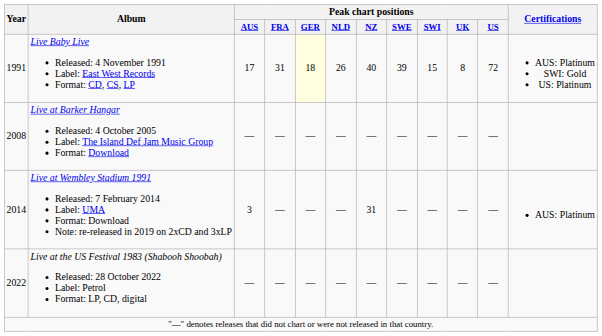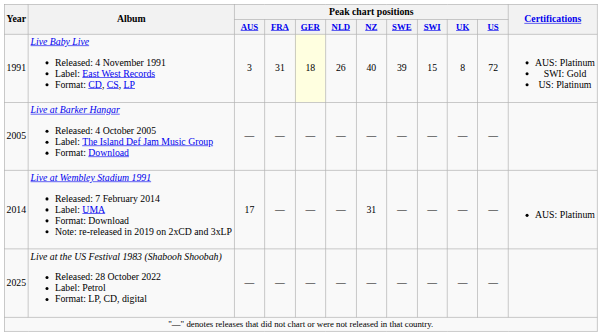(249, 68) 17 -> (249, 68) 3
(16, 136) 2008 -> (16, 136) 2005
(249, 209) 3 -> (249, 209) 17
(16, 283) 2022 -> (16, 283) 2025
